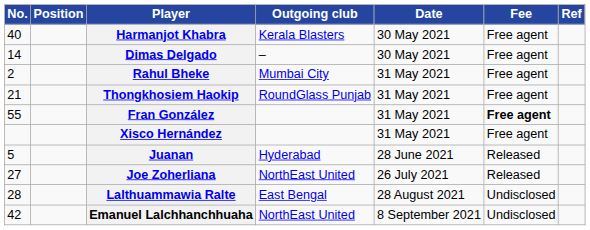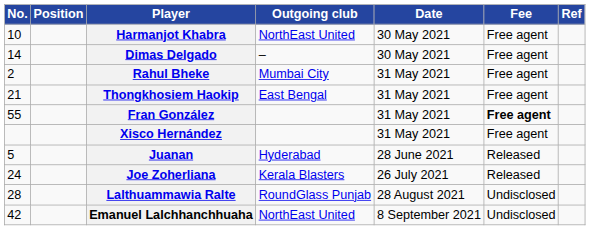(14, 34) 40 -> (14, 34) 10
(302, 34) Kerala Blasters -> (307, 34) NorthEast United
(315, 94) RoundGlass Punjab -> (293, 94) East Bengal
(14, 174) 27 -> (14, 174) 24
(307, 174) NorthEast United -> (302, 174) Kerala Blasters
(293, 194) East Bengal -> (315, 194) RoundGlass Punjab
